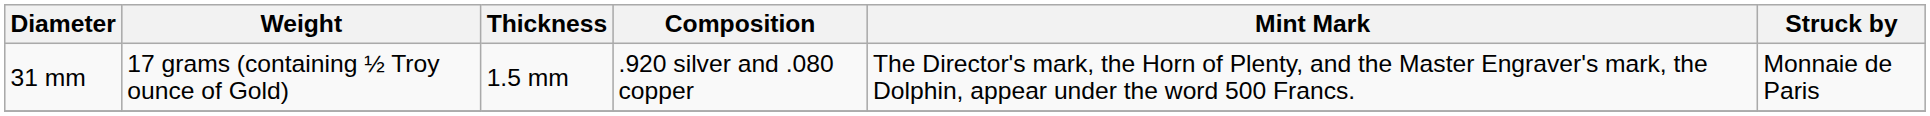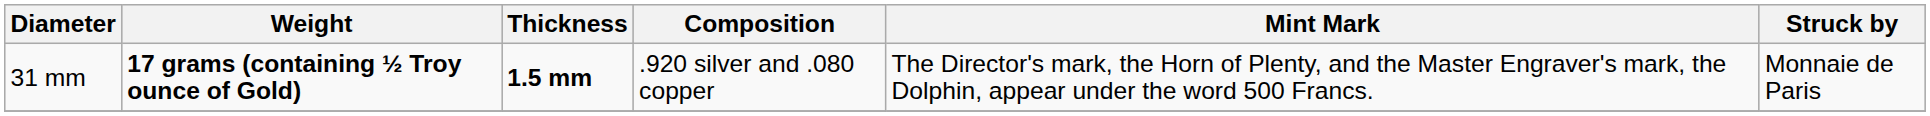(283, 76) normal -> (294, 76) bold
(528, 76) normal -> (550, 76) bold
